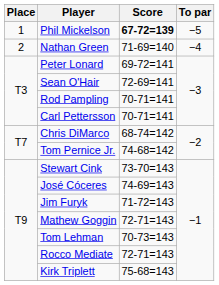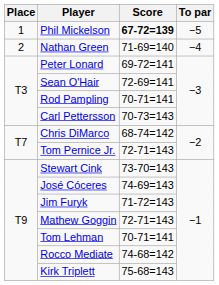(148, 116) 70-71=141 -> (148, 116) 70-73=143
(148, 151) 74-68=142 -> (148, 151) 72-71=143
(148, 237) 70-73=143 -> (148, 237) 70-71=141
(148, 254) 72-71=143 -> (148, 254) 74-68=142
